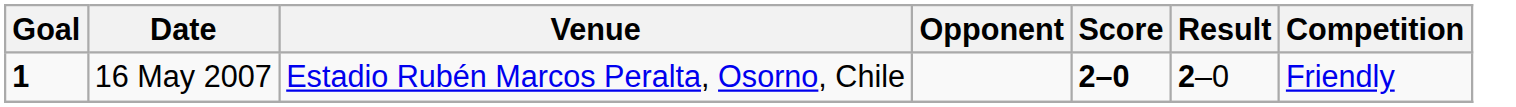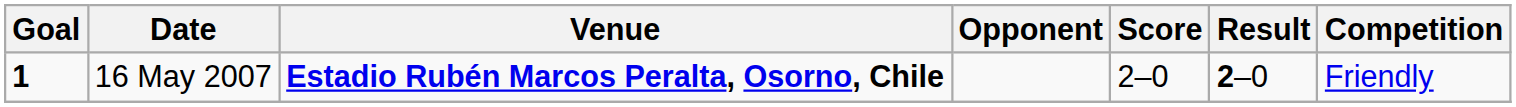(596, 77) normal -> (615, 77) bold
(1104, 77) bold -> (1143, 77) normal
